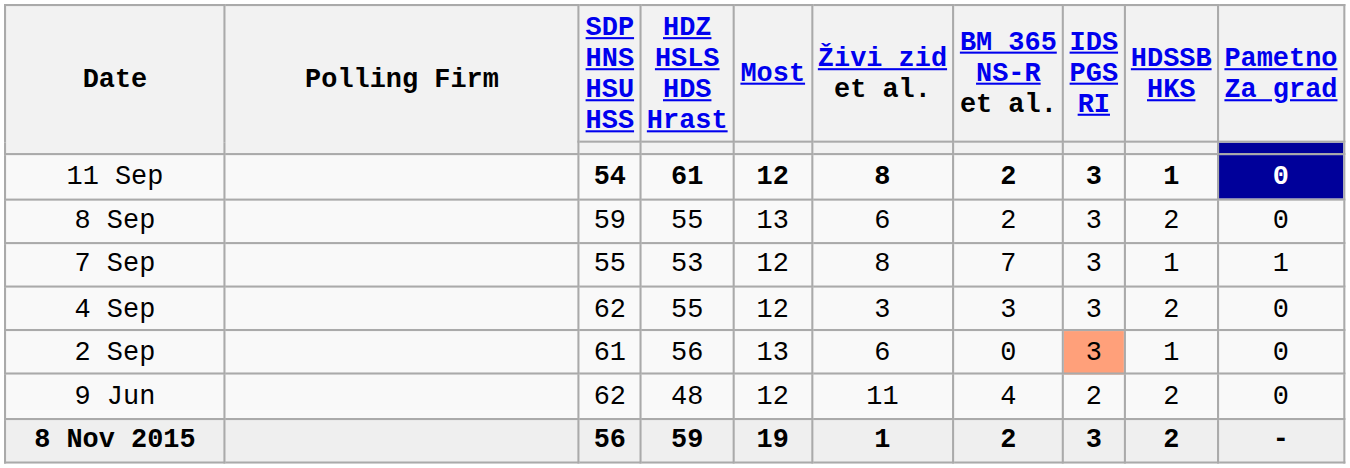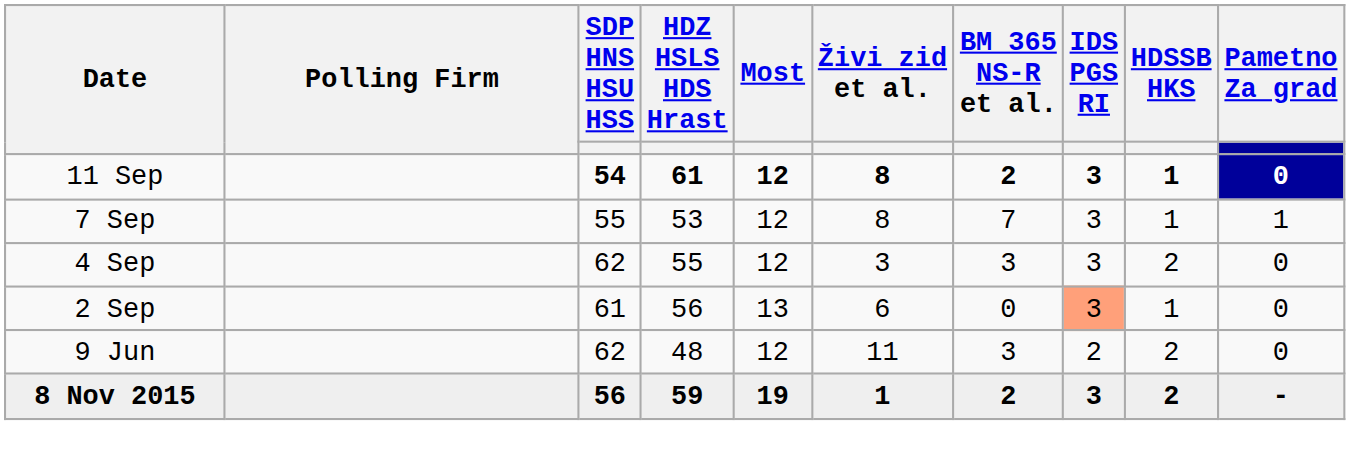- row: (115, 221)
(1008, 396) 4 -> (1008, 352) 3
